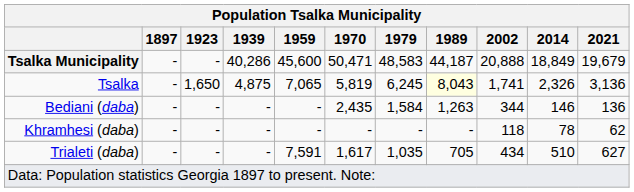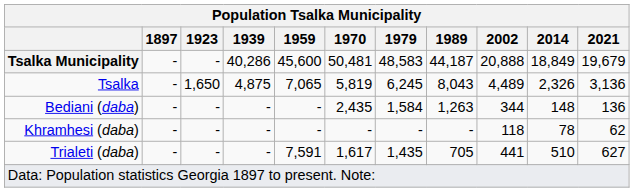(350, 61) 50,471 -> (350, 61) 50,481
(455, 84) lightyellow background -> (455, 84) no background
(506, 84) 1,741 -> (506, 84) 4,489
(563, 107) 146 -> (563, 107) 148
(405, 152) 1,035 -> (405, 152) 1,435
(512, 152) 434 -> (512, 152) 441
